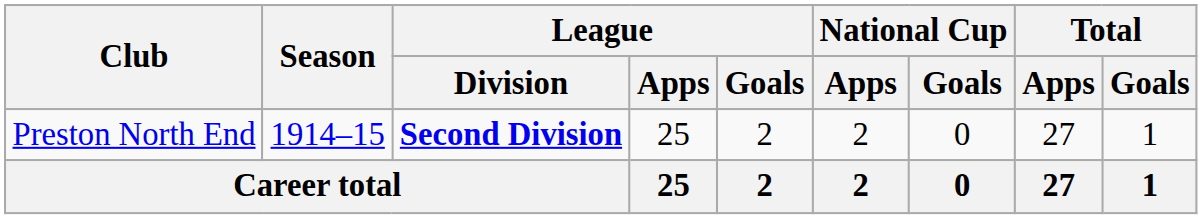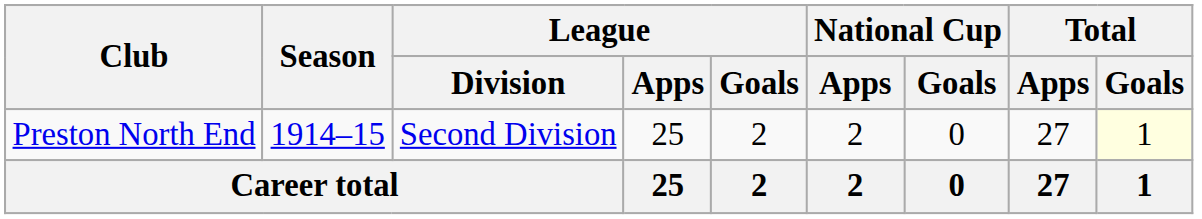(511, 133) bold -> (508, 133) normal
(1150, 133) no background -> (1144, 133) lightyellow background
